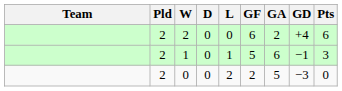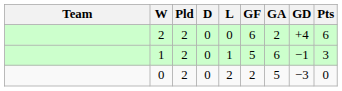columns swapped: (162, 14) <-> (186, 14)
